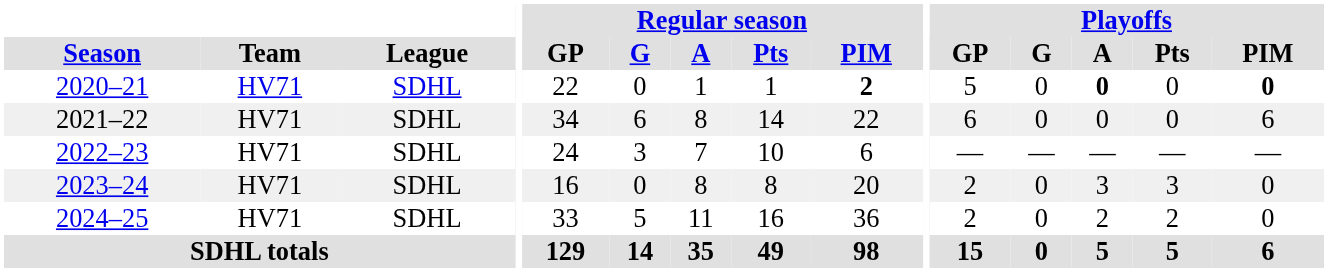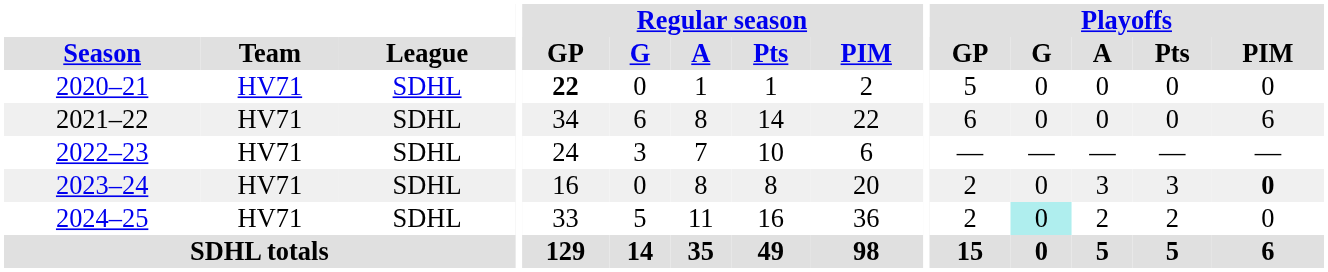(565, 86) normal -> (565, 86) bold
(866, 86) bold -> (866, 86) normal
(1102, 86) bold -> (1102, 86) normal
(1268, 86) bold -> (1268, 86) normal
(1268, 185) normal -> (1268, 185) bold
(1041, 218) no background -> (1041, 218) paleturquoise background
